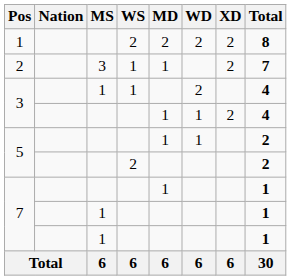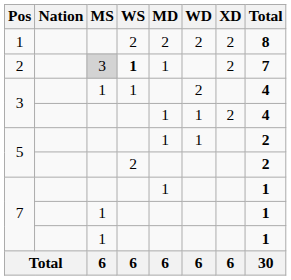(102, 66) no background -> (102, 66) lightgrey background
(133, 66) normal -> (133, 66) bold
